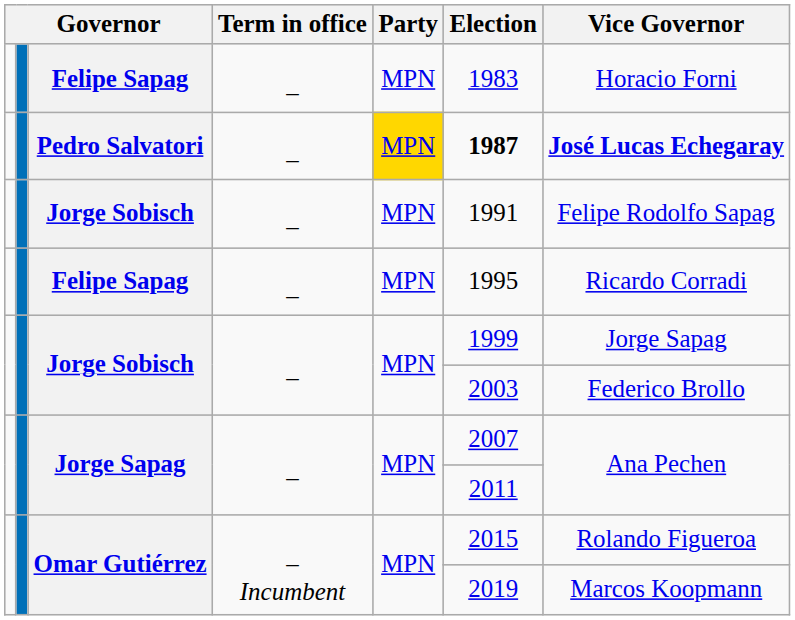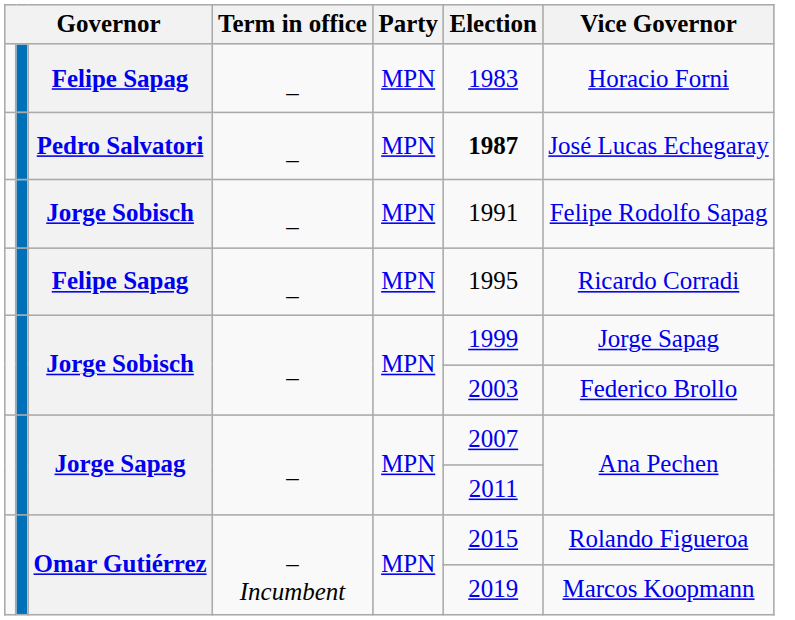(408, 145) gold background -> (408, 145) no background
(666, 145) bold -> (659, 145) normal
